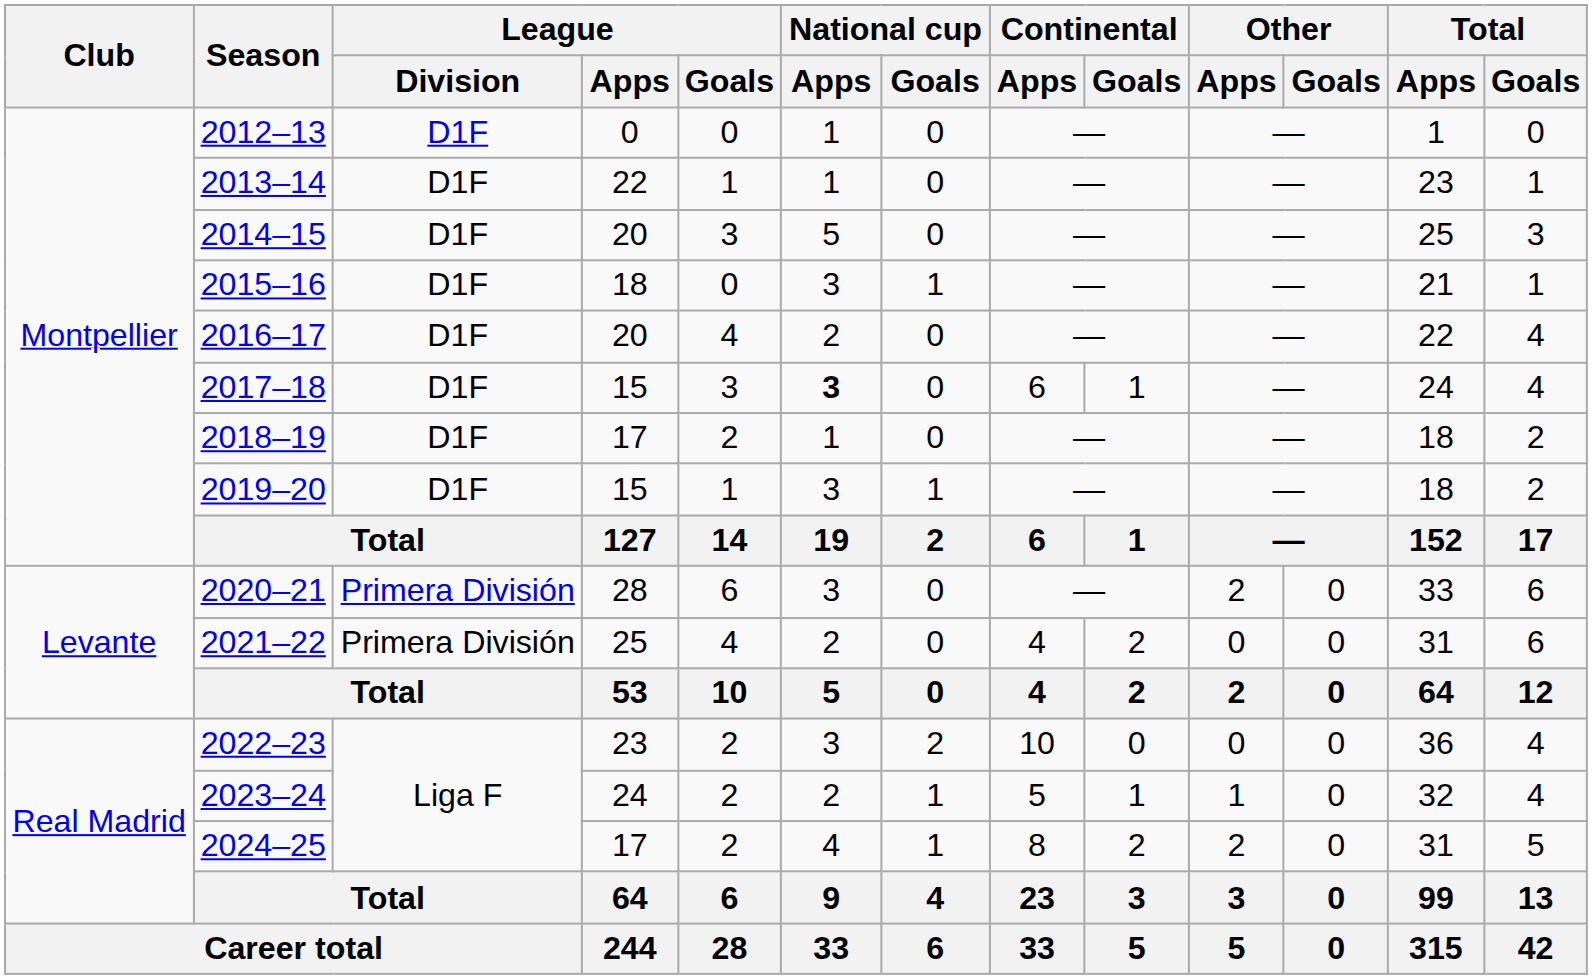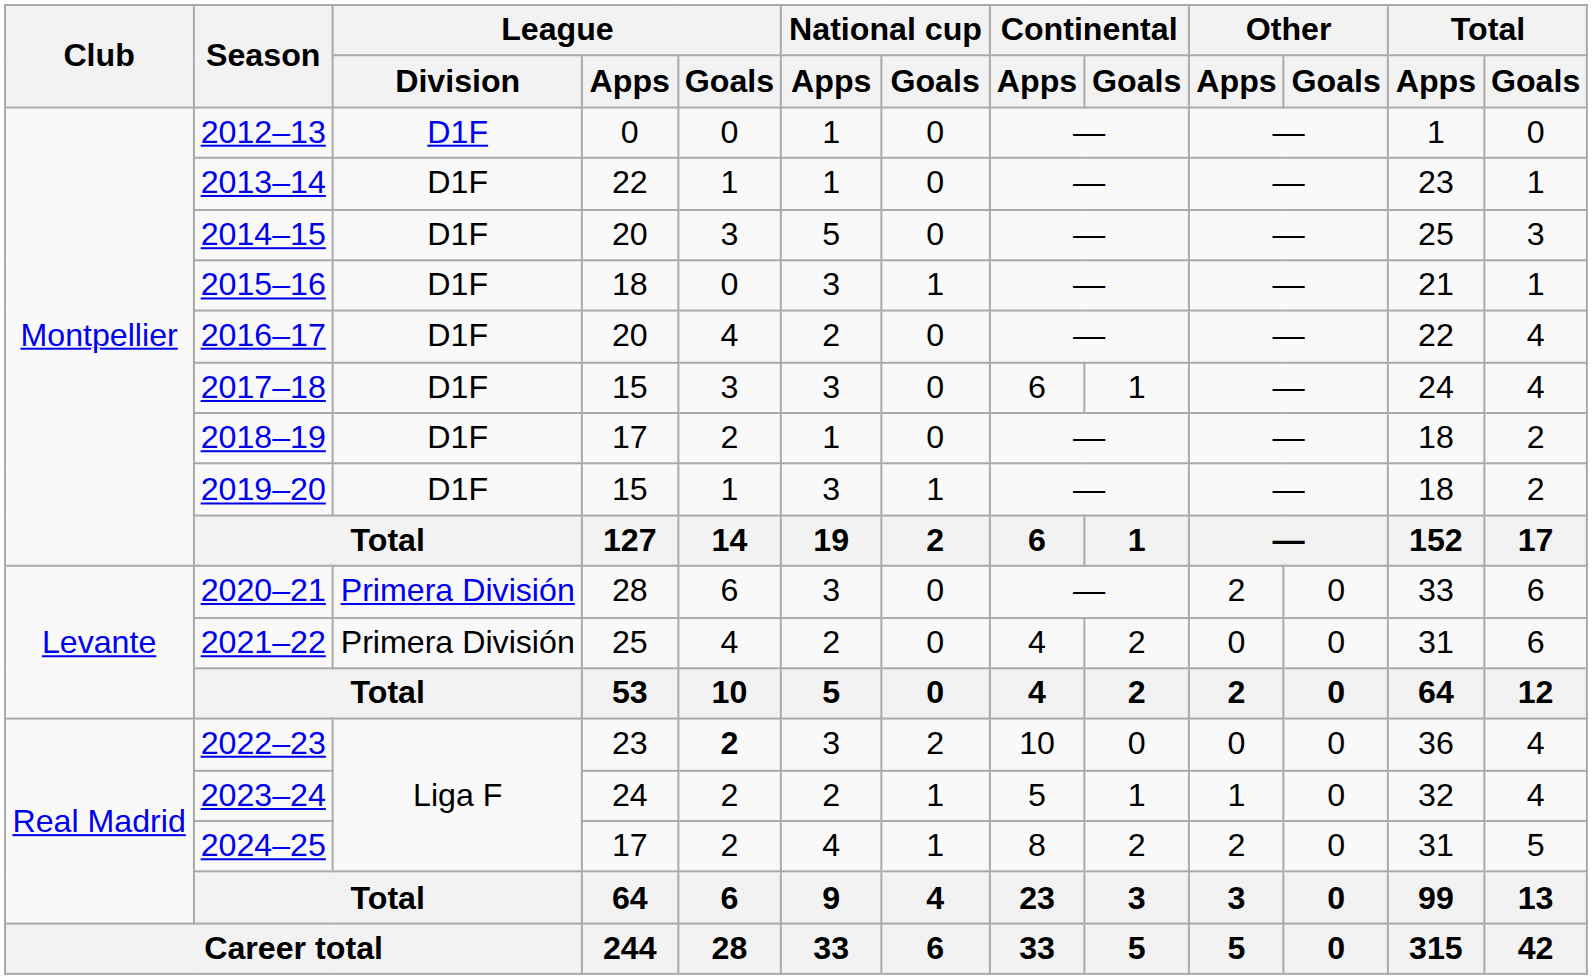(831, 387) bold -> (831, 387) normal
(730, 744) normal -> (730, 744) bold
